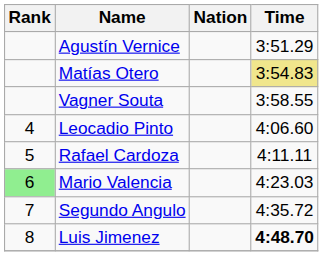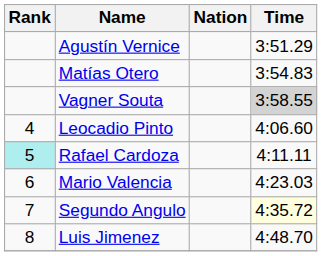(285, 73) khaki background -> (284, 73) no background
(285, 100) no background -> (284, 100) lightgrey background
(30, 155) no background -> (30, 155) paleturquoise background
(30, 182) lightgreen background -> (30, 182) no background
(285, 210) no background -> (284, 210) lightyellow background
(285, 237) bold -> (284, 237) normal
